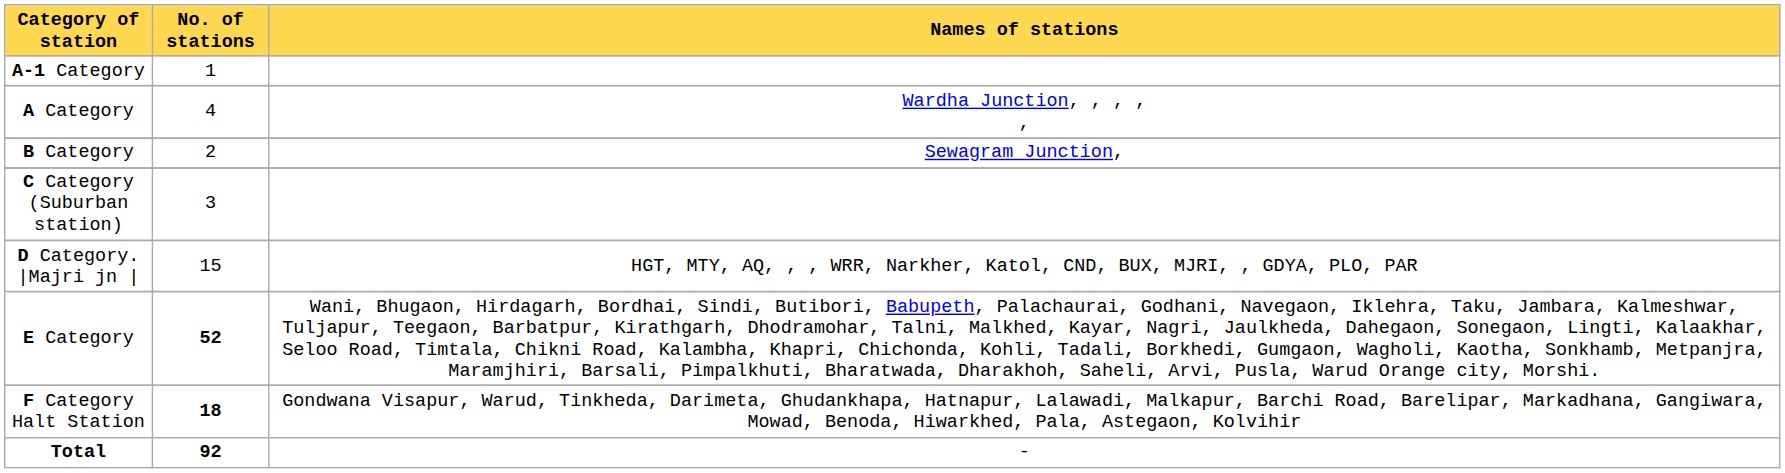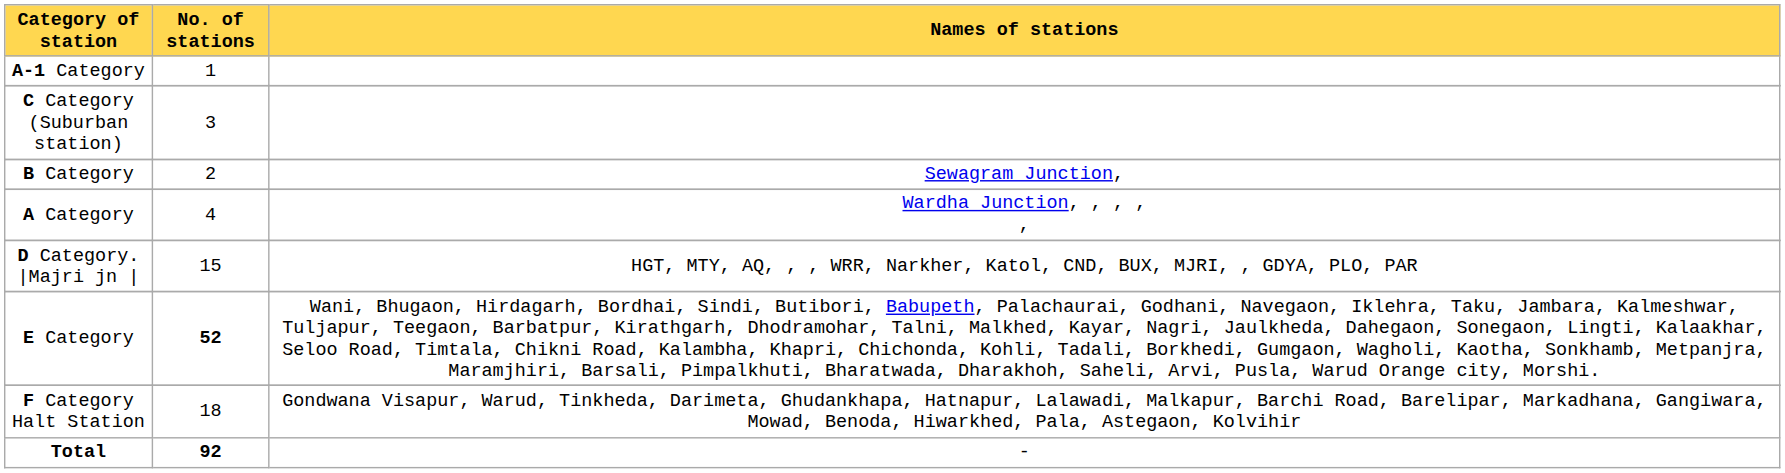rows swapped: (78, 112) <-> (78, 204)
(211, 411) bold -> (211, 411) normal
